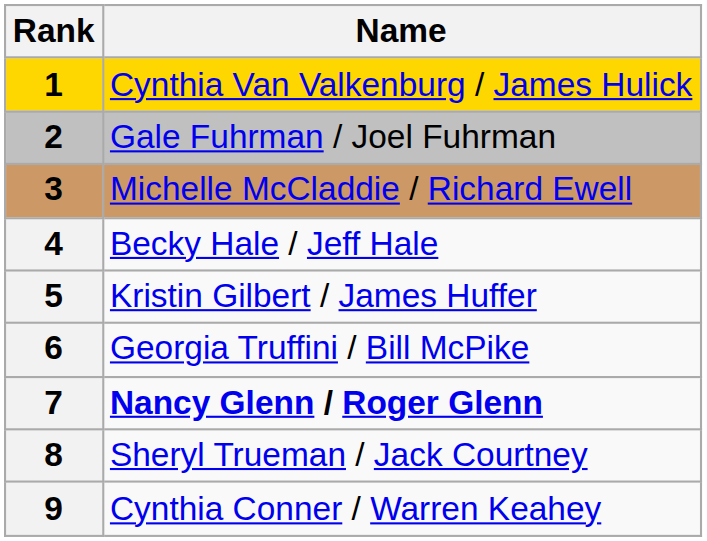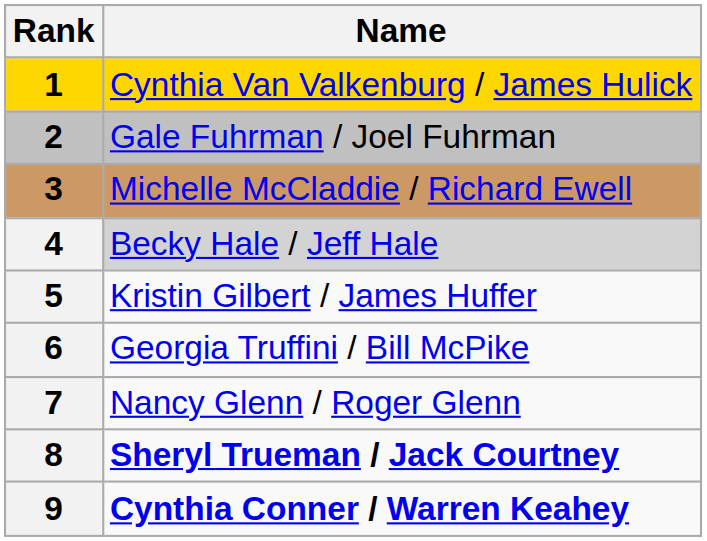(274, 243) no background -> (274, 243) lightgrey background
(326, 402) bold -> (315, 402) normal
(349, 455) normal -> (365, 455) bold
(356, 508) normal -> (369, 508) bold
